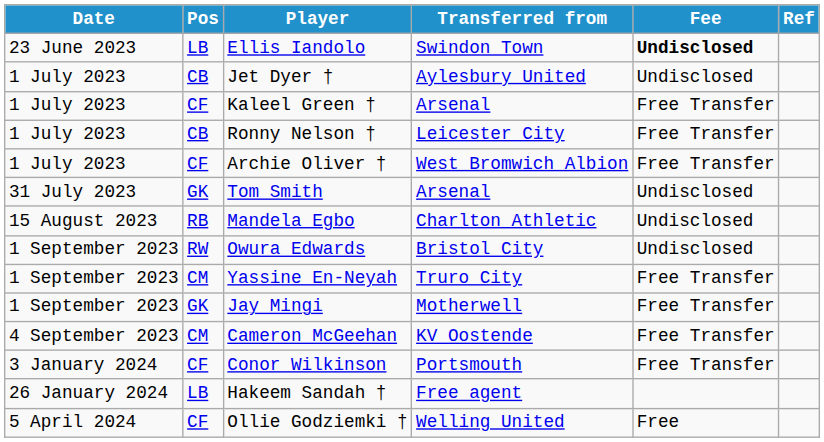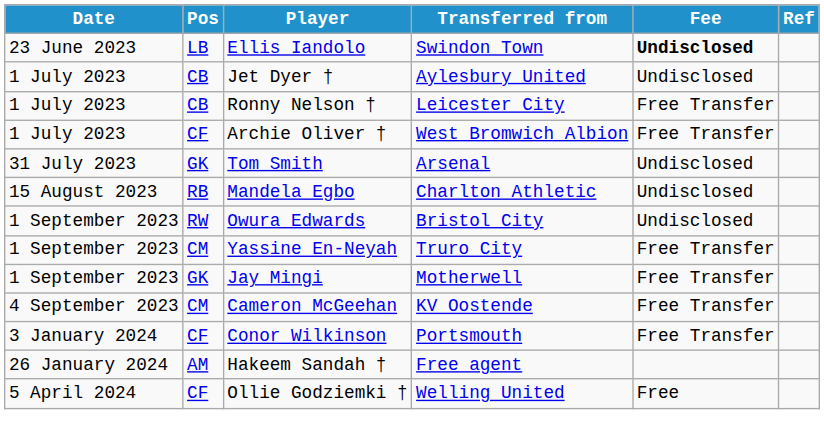- row: (302, 106)
(198, 394) LB -> (198, 365) AM
